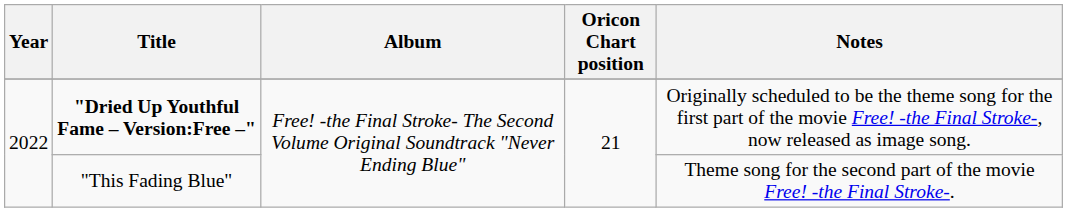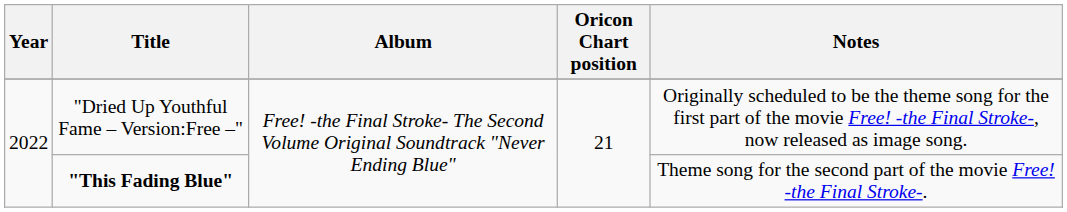(157, 116) bold -> (151, 116) normal
(157, 180) normal -> (151, 180) bold
